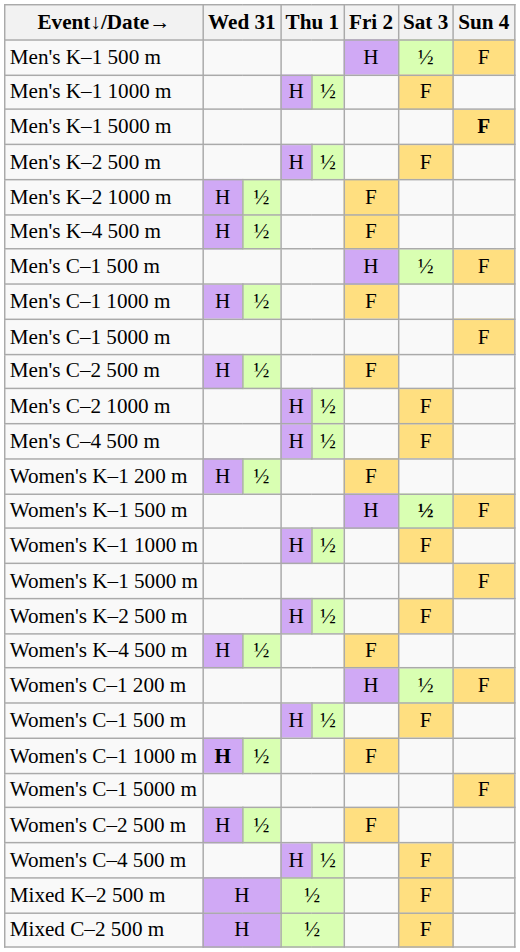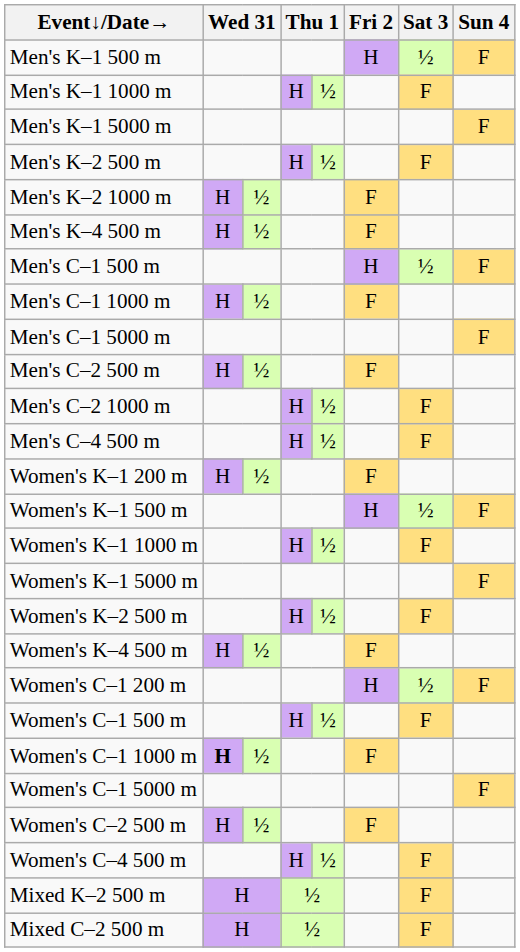(484, 127) bold -> (484, 127) normal
(426, 511) bold -> (426, 511) normal
